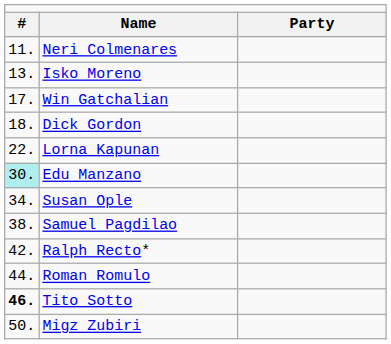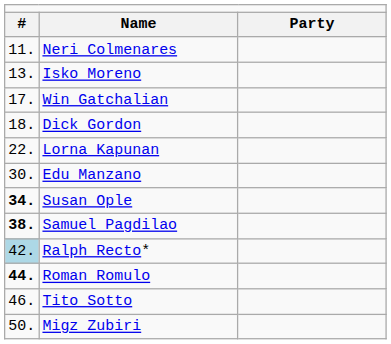(22, 175) paleturquoise background -> (22, 175) no background
(22, 200) normal -> (22, 200) bold
(22, 225) normal -> (22, 225) bold
(22, 251) no background -> (22, 251) lightblue background
(22, 276) normal -> (22, 276) bold
(22, 301) bold -> (22, 301) normal
